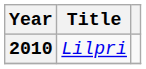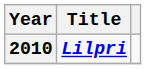(94, 49) normal -> (94, 49) bold
